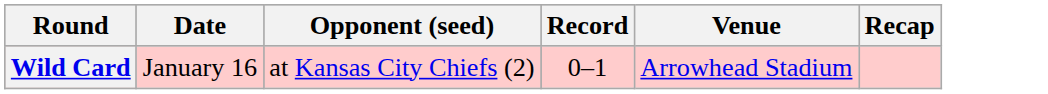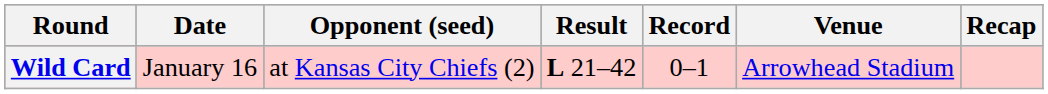+ column: (591, 25)
